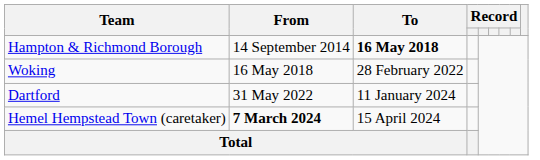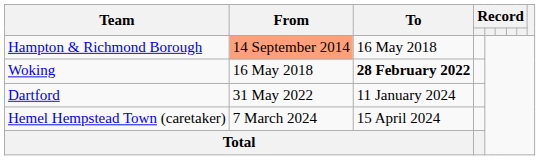(291, 47) no background -> (291, 47) lightsalmon background
(398, 47) bold -> (397, 47) normal
(410, 71) normal -> (413, 71) bold
(277, 118) bold -> (275, 118) normal
